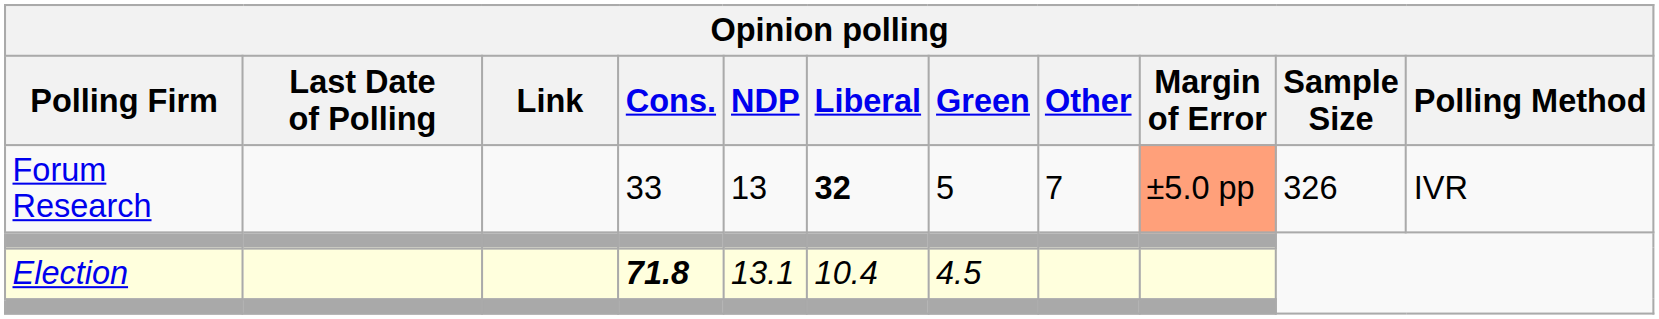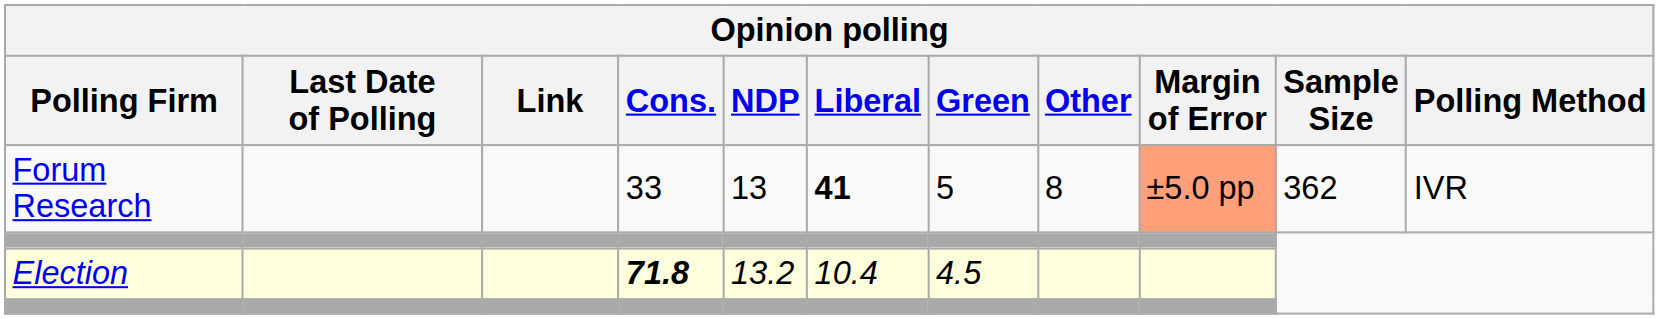(833, 188) 32 -> (833, 188) 41
(1054, 188) 7 -> (1054, 188) 8
(1310, 188) 326 -> (1310, 188) 362
(763, 272) 13.1 -> (763, 272) 13.2
